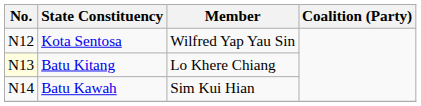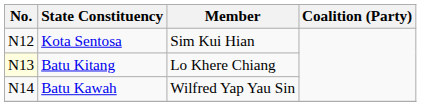(233, 40) Wilfred Yap Yau Sin -> (212, 40) Sim Kui Hian
(212, 88) Sim Kui Hian -> (233, 88) Wilfred Yap Yau Sin
